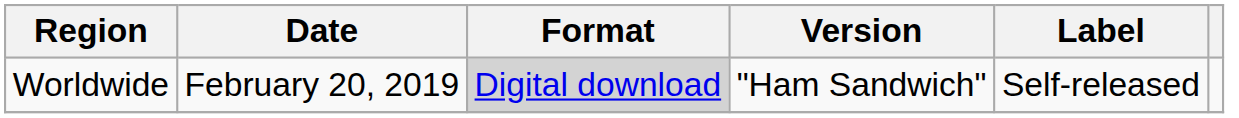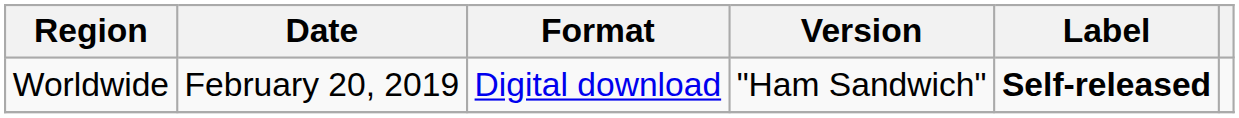(598, 84) lightgrey background -> (598, 84) no background
(1101, 84) normal -> (1107, 84) bold
